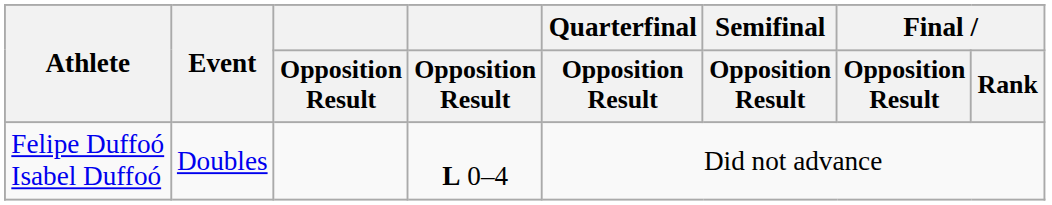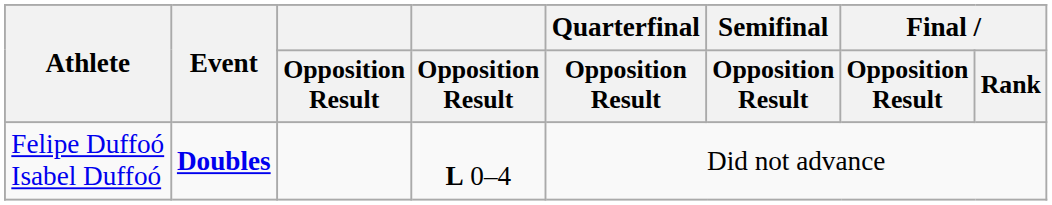(222, 160) normal -> (224, 160) bold
